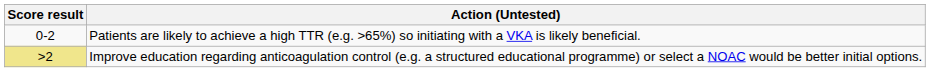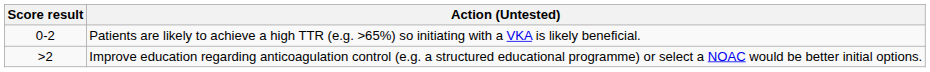(45, 56) khaki background -> (45, 56) no background
